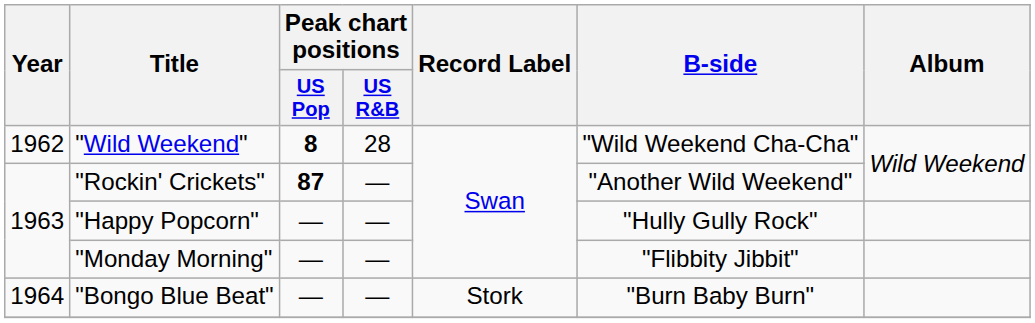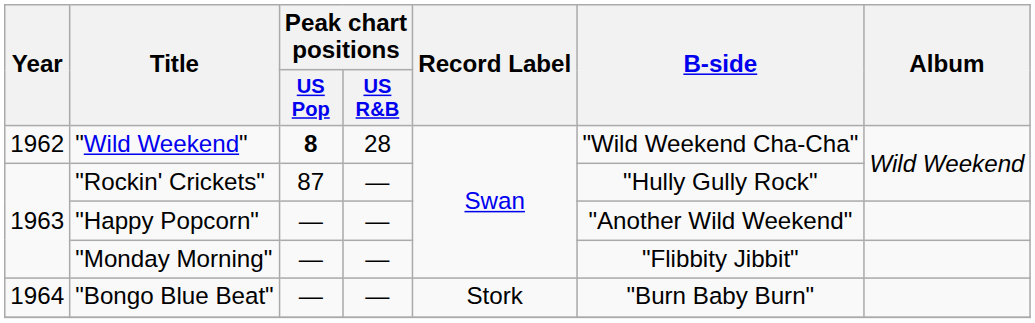(311, 182) bold -> (311, 182) normal
(720, 182) "Another Wild Weekend" -> (720, 182) "Hully Gully Rock"
(720, 220) "Hully Gully Rock" -> (720, 220) "Another Wild Weekend"
